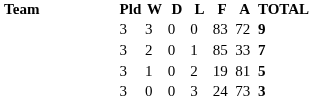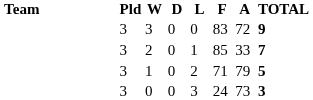(220, 71) 19 -> (220, 71) 71
(243, 71) 81 -> (243, 71) 79
